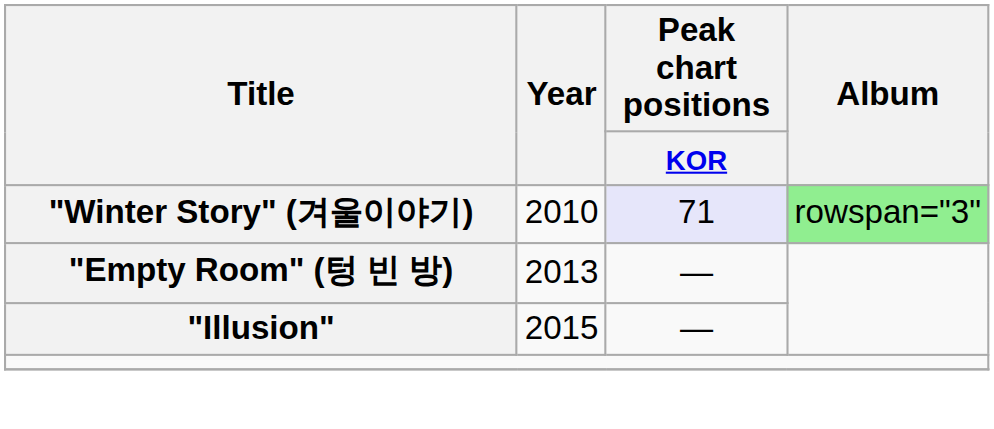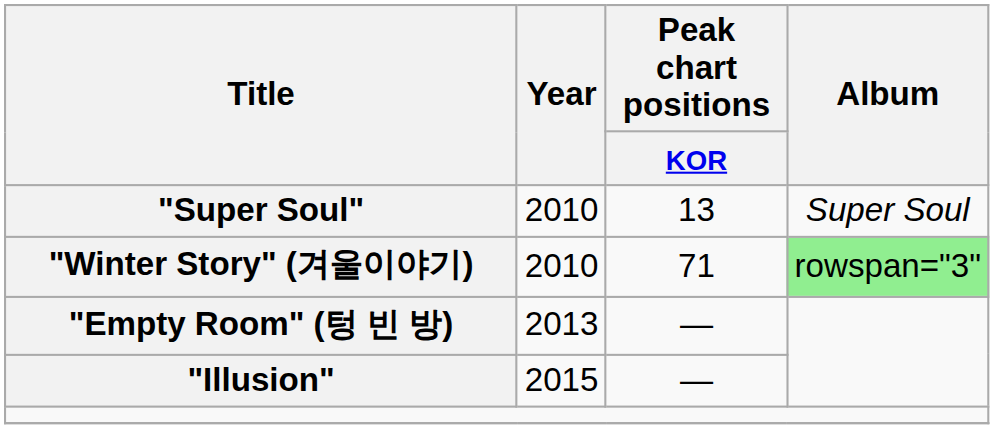+ row: (261, 210)
(696, 213) lavender background -> (696, 265) no background
